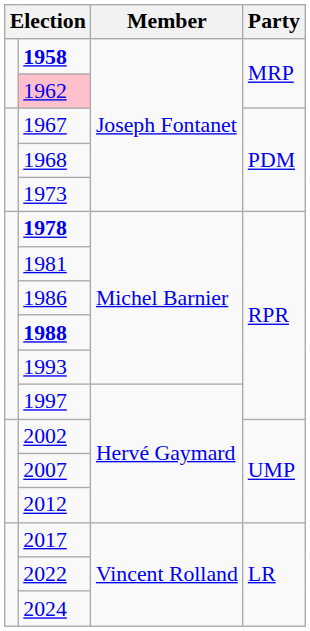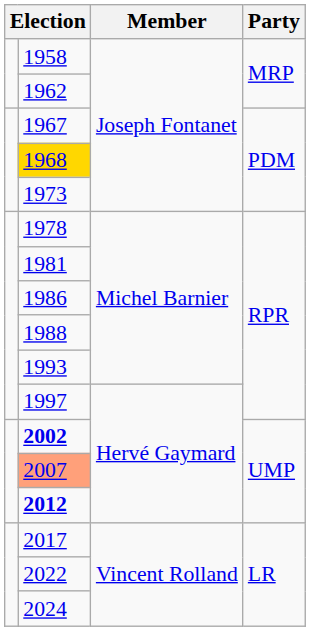(45, 56) bold -> (45, 56) normal
(45, 90) pink background -> (45, 90) no background
(45, 159) no background -> (45, 159) gold background
(45, 228) bold -> (45, 228) normal
(45, 332) bold -> (45, 332) normal
(45, 435) normal -> (45, 435) bold
(45, 470) no background -> (45, 470) lightsalmon background
(45, 504) normal -> (45, 504) bold
